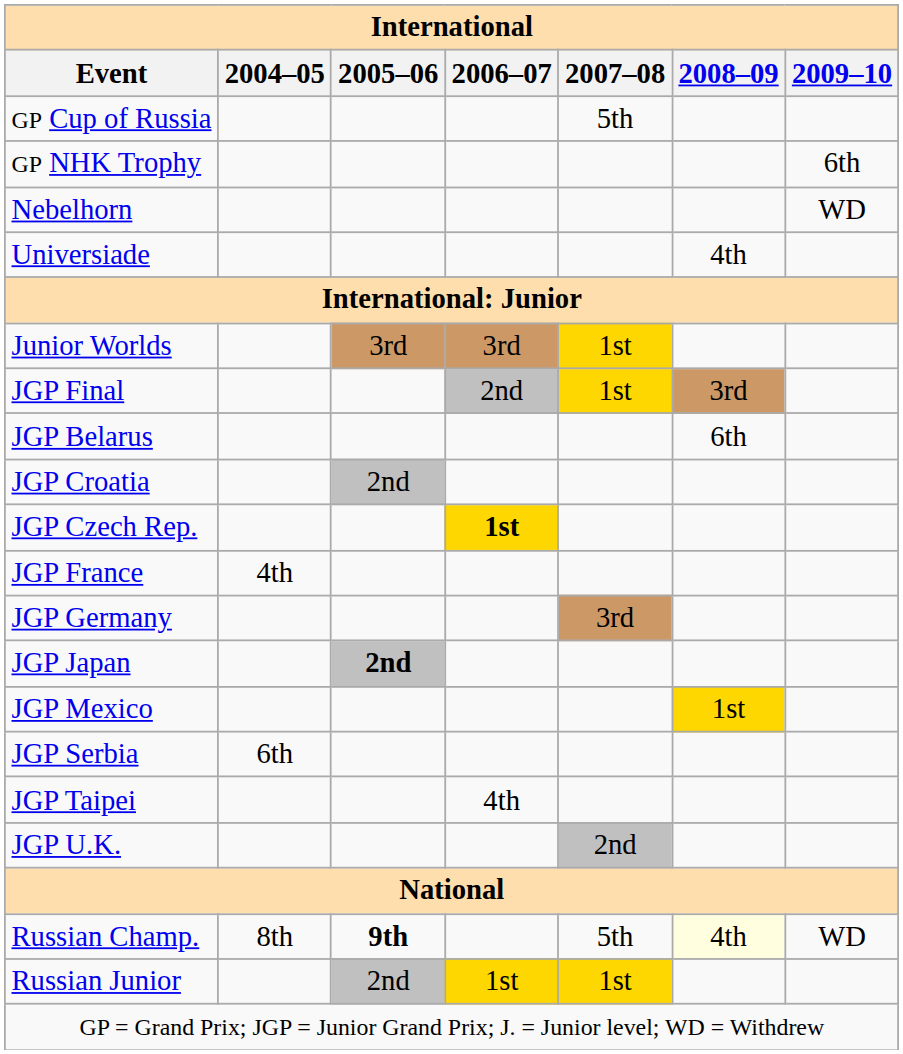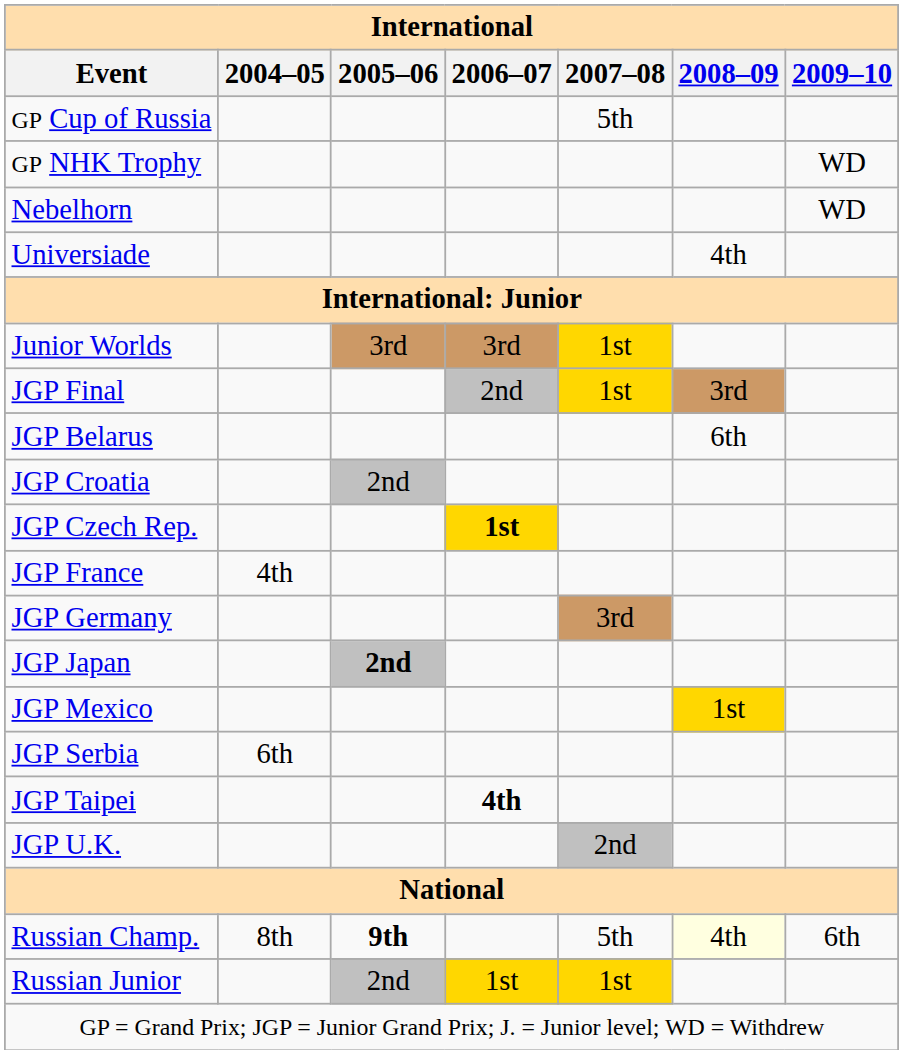(842, 163) 6th -> (842, 163) WD
(502, 799) normal -> (502, 799) bold
(842, 935) WD -> (842, 935) 6th
